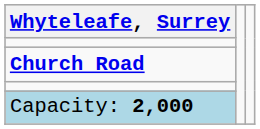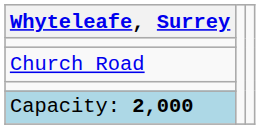(77, 64) bold -> (77, 64) normal
